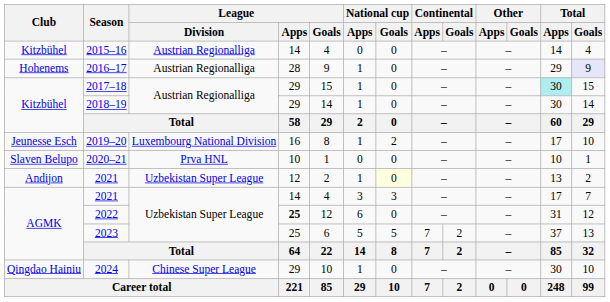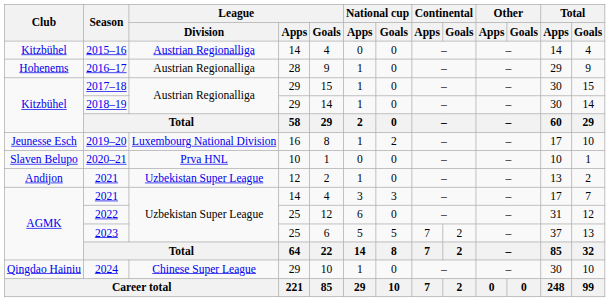(588, 68) lavender background -> (588, 68) no background
(556, 86) paleturquoise background -> (556, 86) no background
(394, 178) lightyellow background -> (394, 178) no background
(294, 214) bold -> (294, 214) normal
